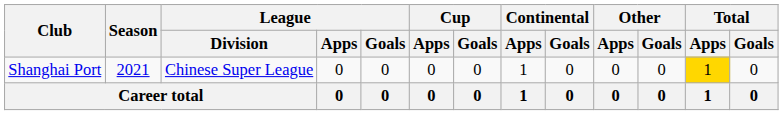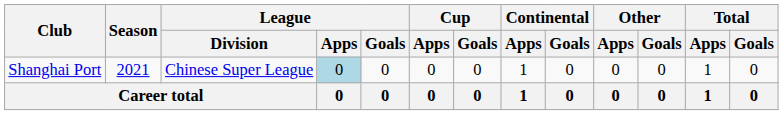(339, 69) no background -> (339, 69) lightblue background
(708, 69) gold background -> (708, 69) no background
